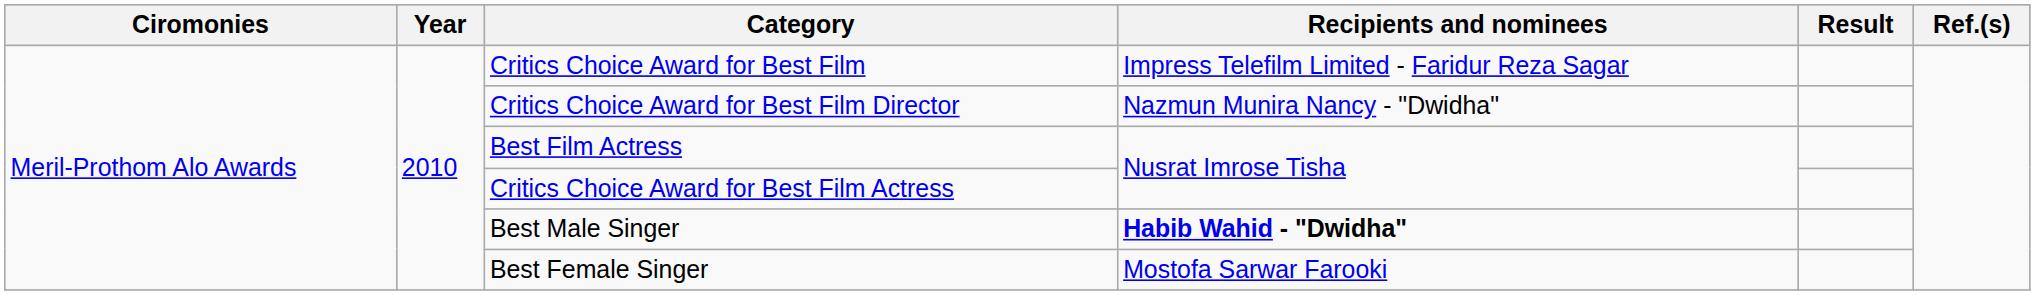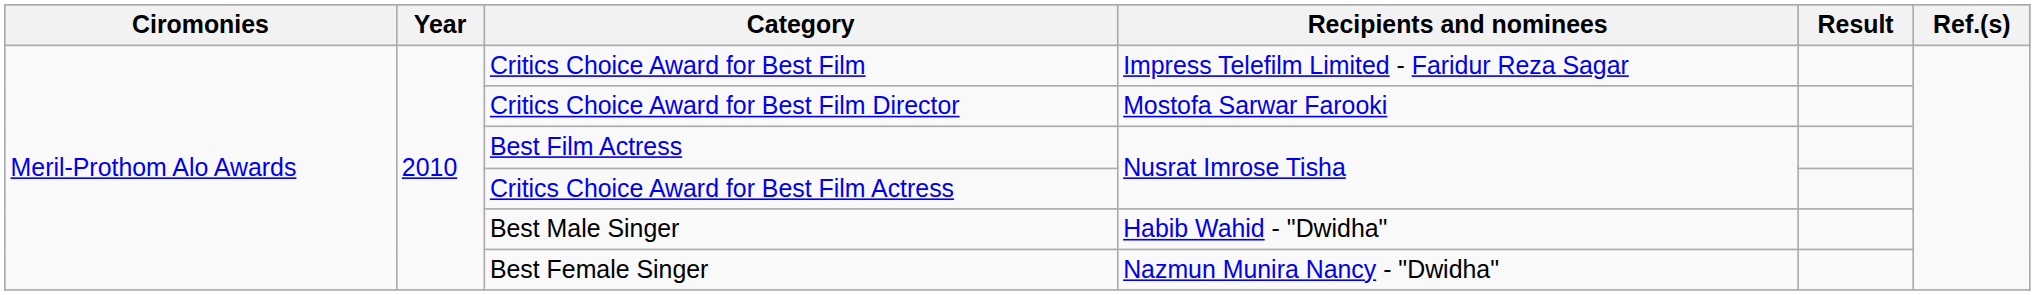(1311, 106) Nazmun Munira Nancy - "Dwidha" -> (1255, 106) Mostofa Sarwar Farooki
(1265, 228) bold -> (1255, 228) normal
(1255, 269) Mostofa Sarwar Farooki -> (1311, 269) Nazmun Munira Nancy - "Dwidha"
